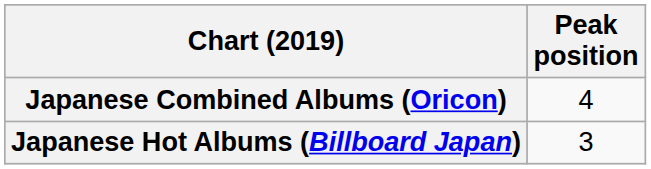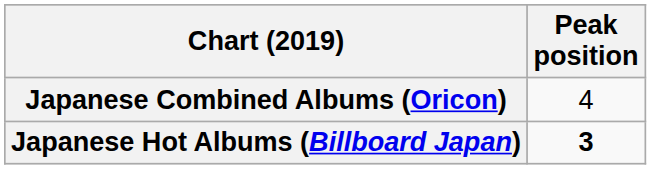(586, 142) normal -> (586, 142) bold
